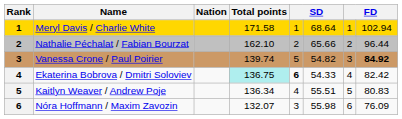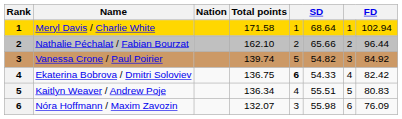(377, 59) bold -> (377, 59) normal
(259, 75) paleturquoise background -> (259, 75) no background
